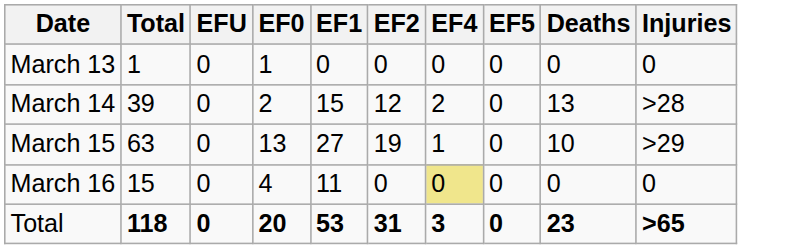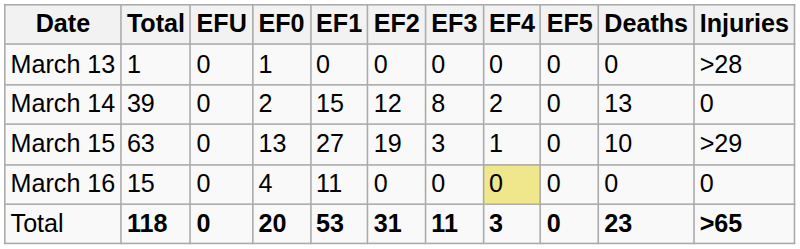+ column: (454, 24)
(649, 64) 0 -> (721, 64) >28
(663, 104) >28 -> (707, 104) 0
